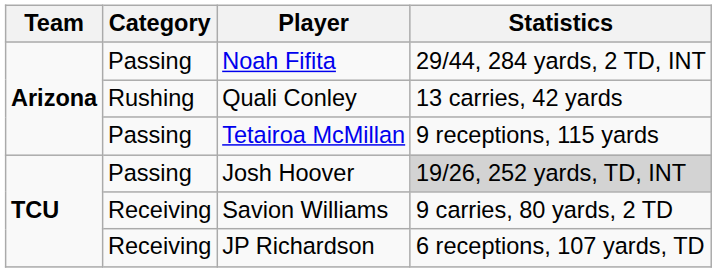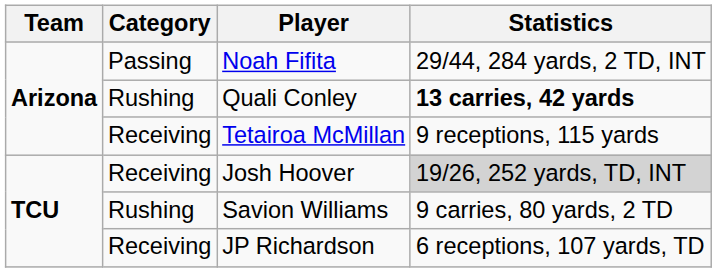(519, 98) normal -> (525, 98) bold
(150, 135) Passing -> (160, 135) Receiving
(150, 172) Passing -> (160, 172) Receiving
(160, 210) Receiving -> (151, 210) Rushing
